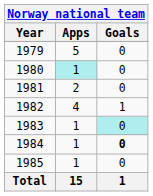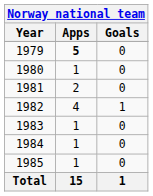(76, 51) normal -> (76, 51) bold
(76, 70) paleturquoise background -> (76, 70) no background
(122, 126) paleturquoise background -> (122, 126) no background
(122, 144) bold -> (122, 144) normal
